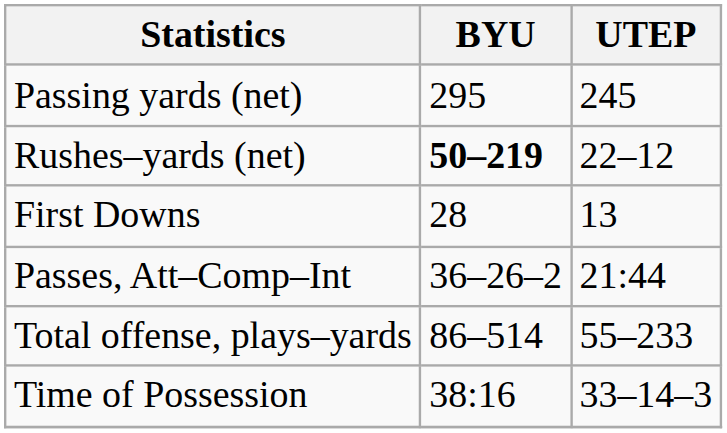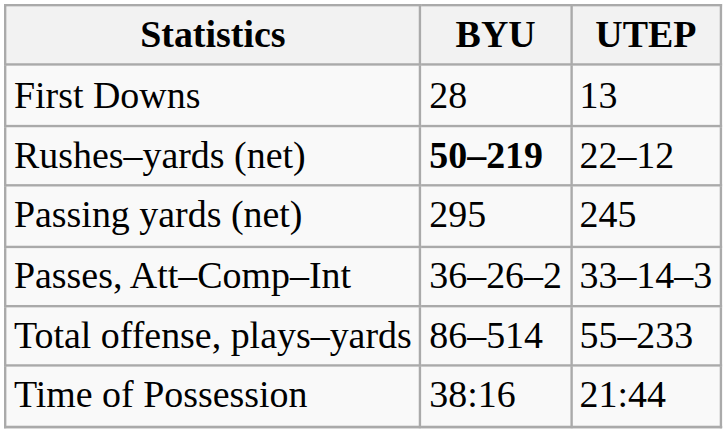rows swapped: (107, 214) <-> (158, 94)
(623, 275) 21:44 -> (646, 275) 33–14–3
(646, 395) 33–14–3 -> (623, 395) 21:44
